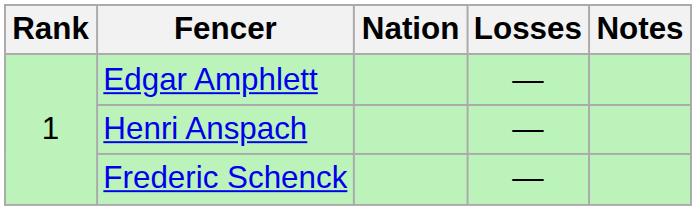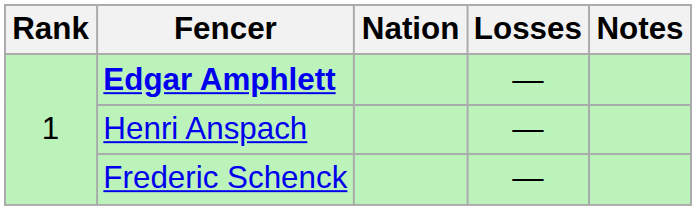(211, 79) normal -> (220, 79) bold
